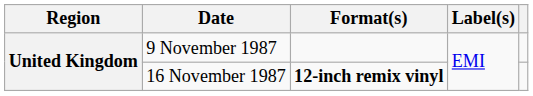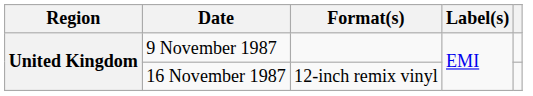(369, 76) bold -> (366, 76) normal
